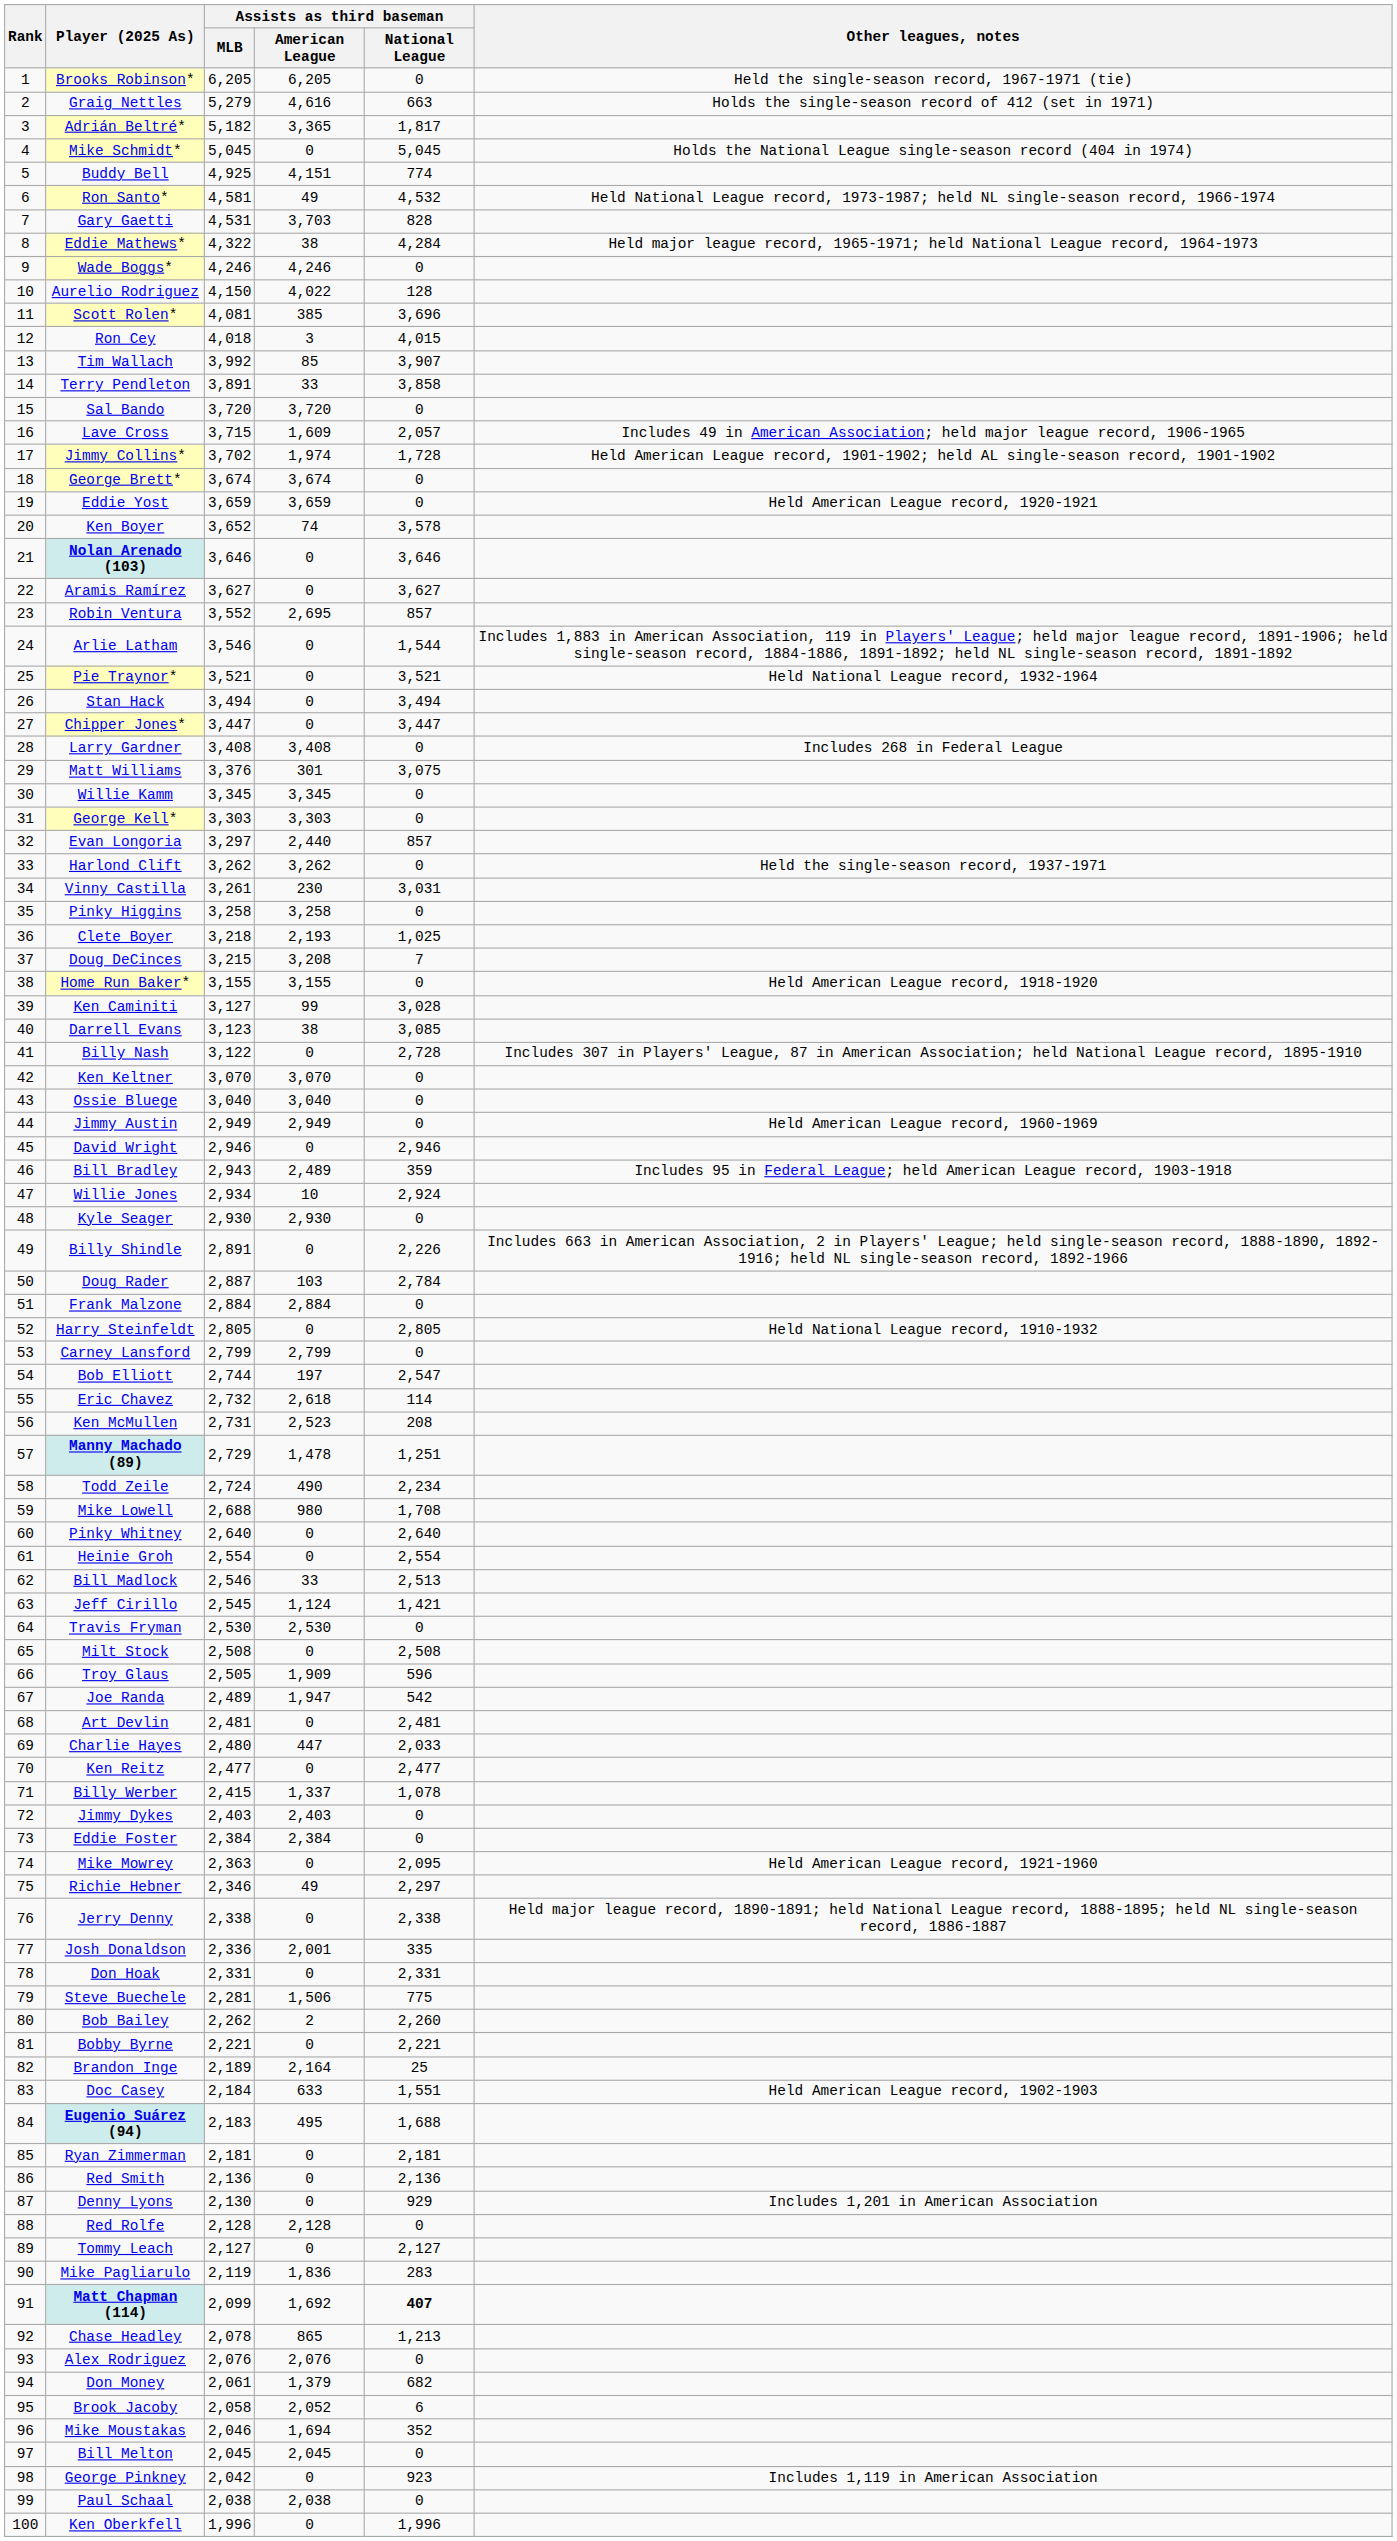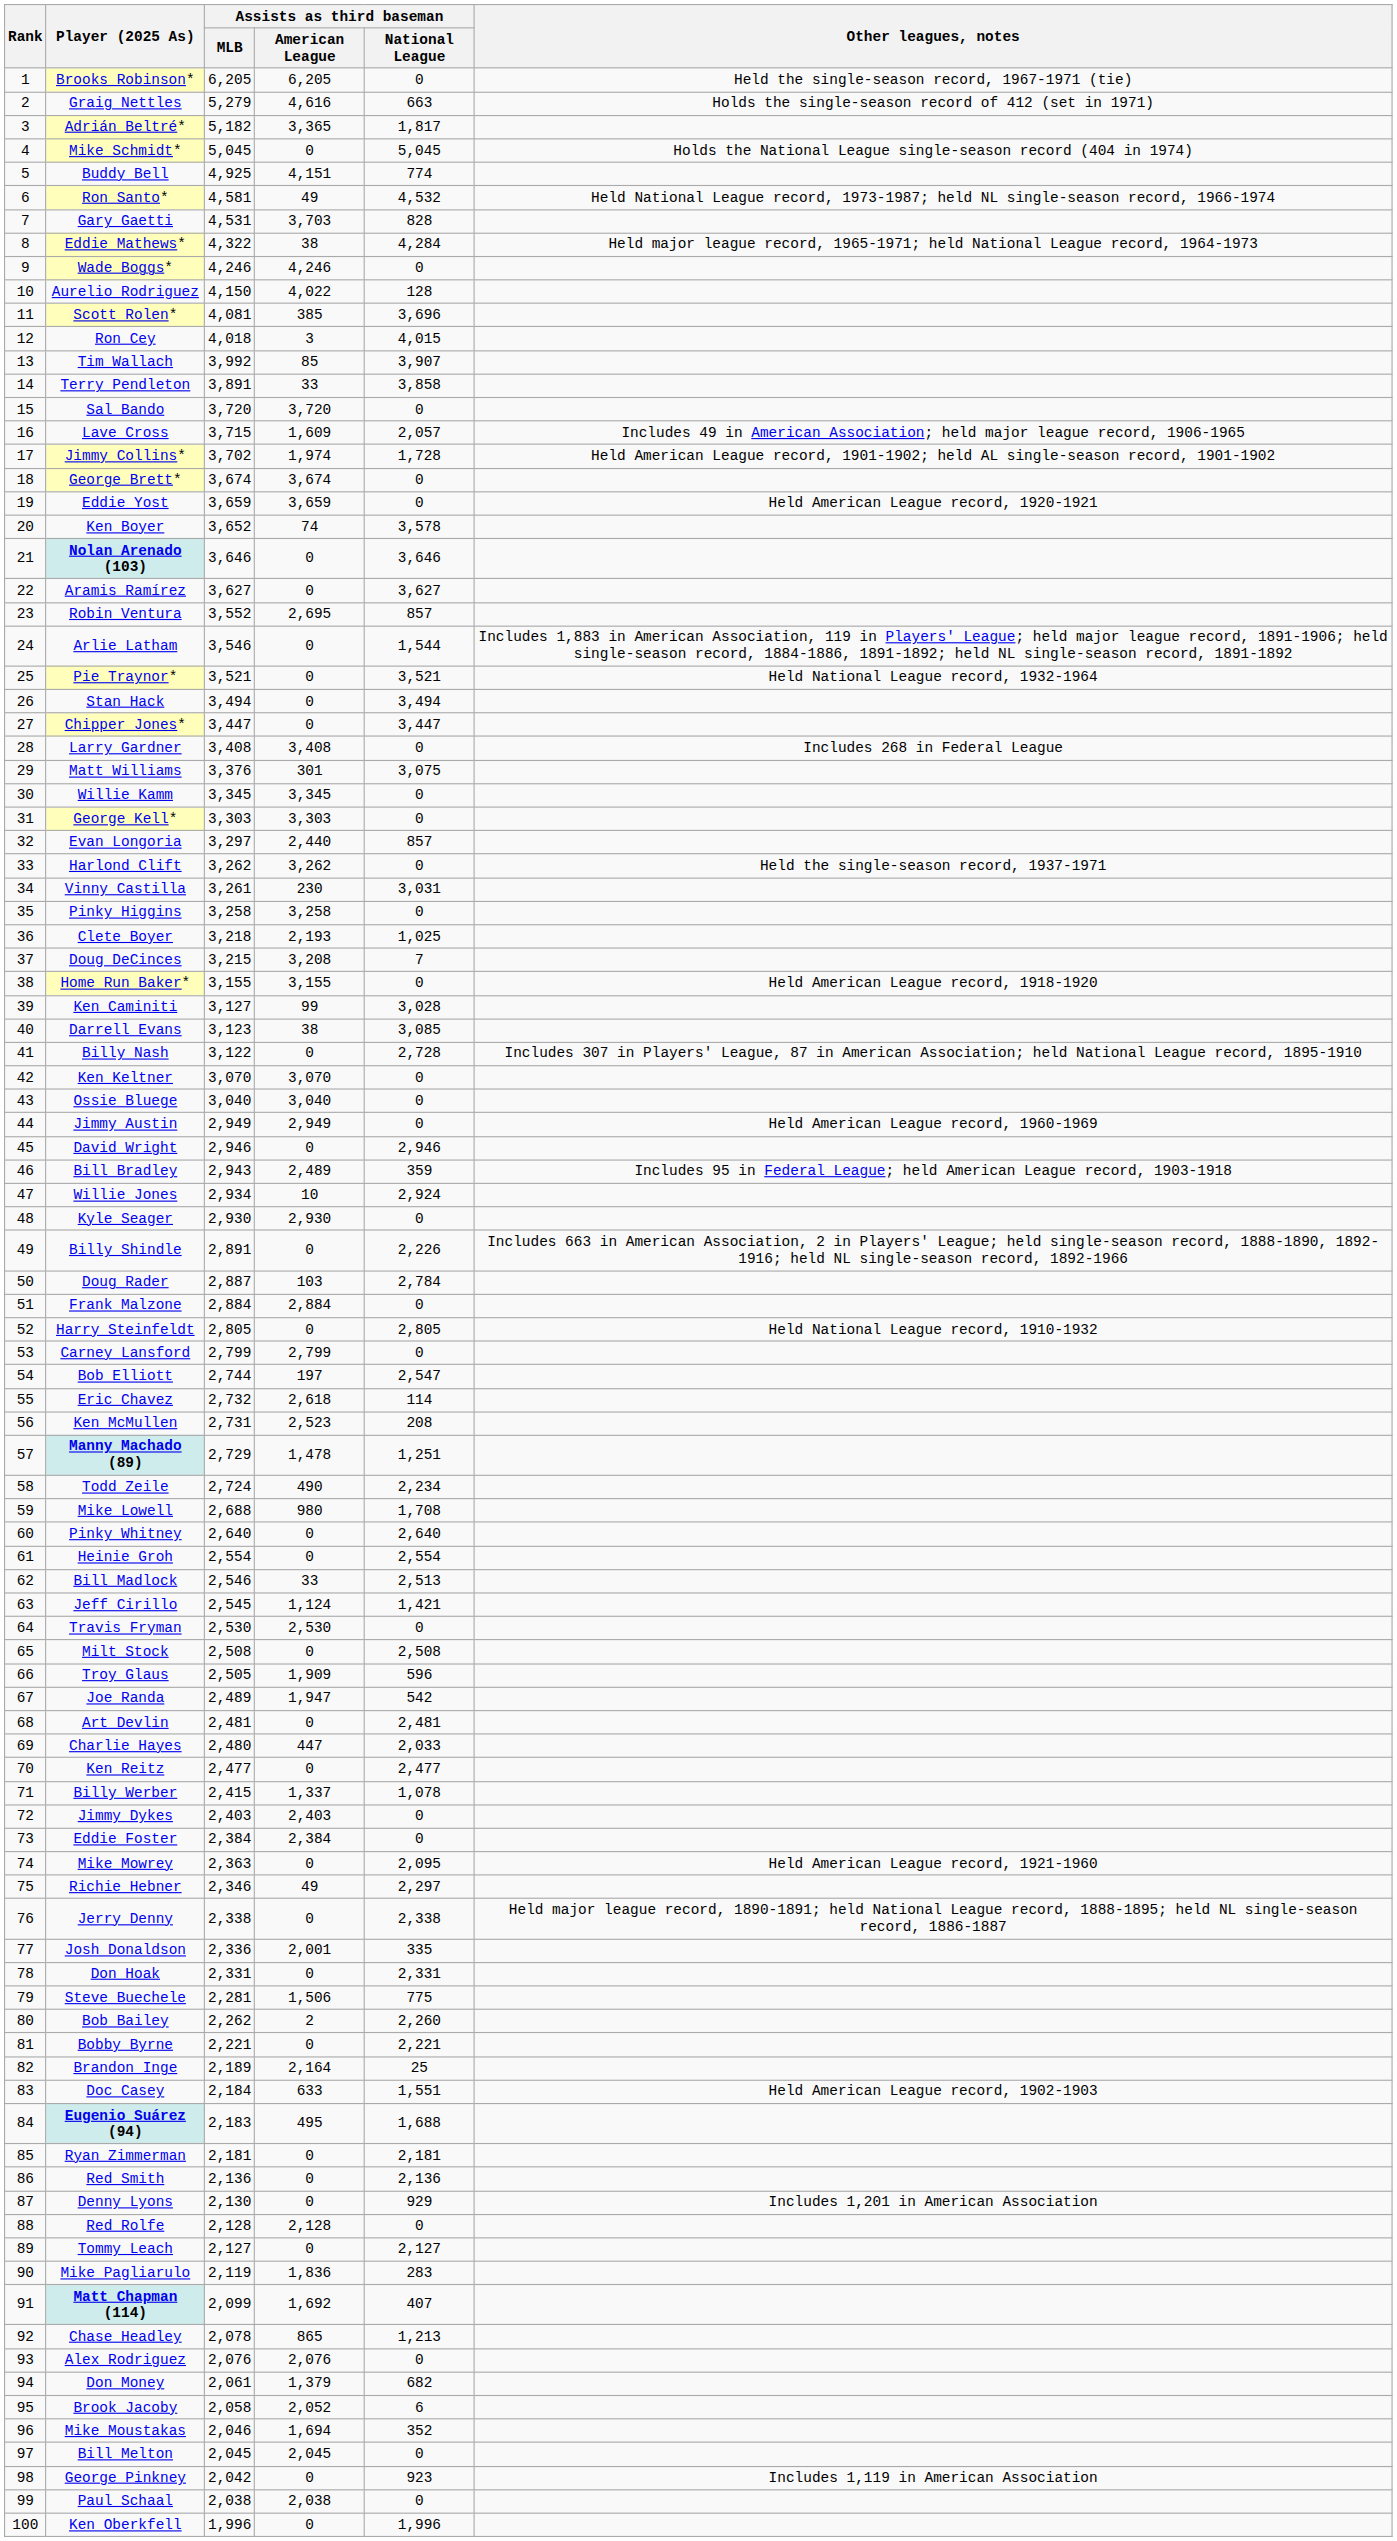(419, 2305) bold -> (419, 2305) normal
